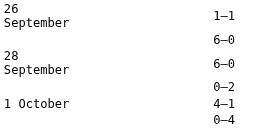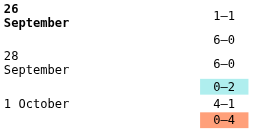(37, 16) normal -> (37, 16) bold
(224, 87) no background -> (224, 87) paleturquoise background
(224, 120) no background -> (224, 120) lightsalmon background
